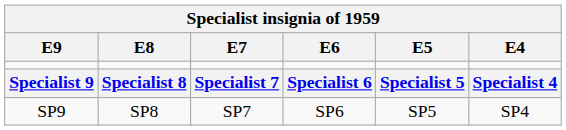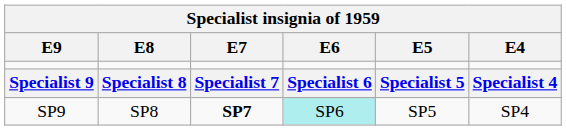(237, 110) normal -> (237, 110) bold
(330, 110) no background -> (330, 110) paleturquoise background
